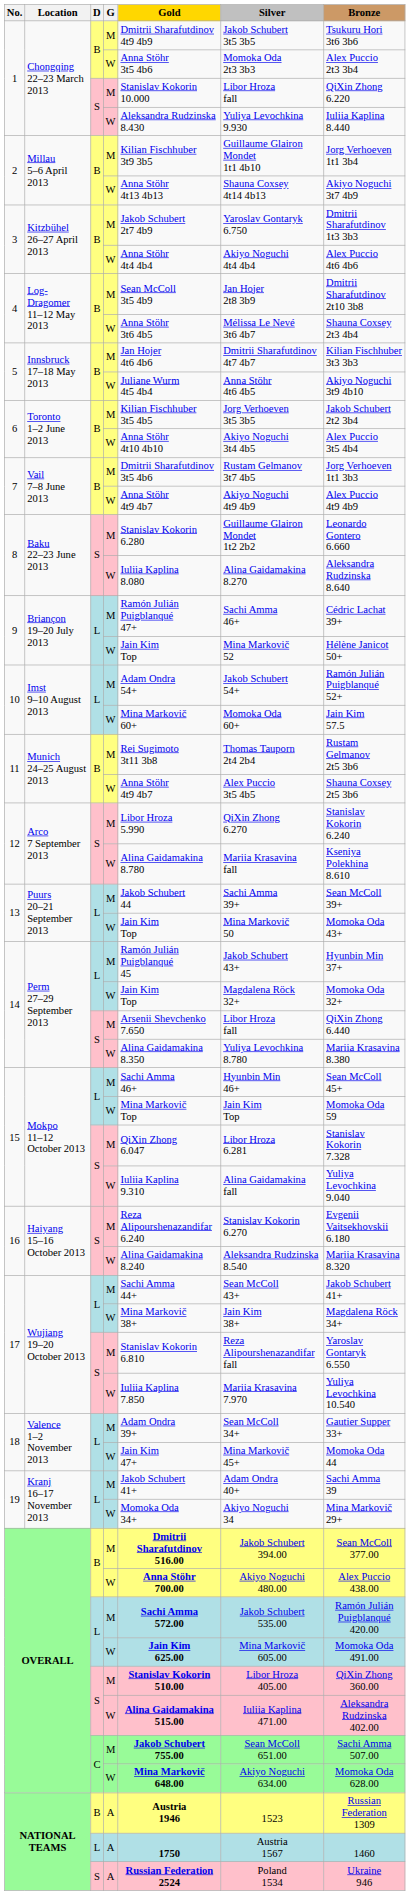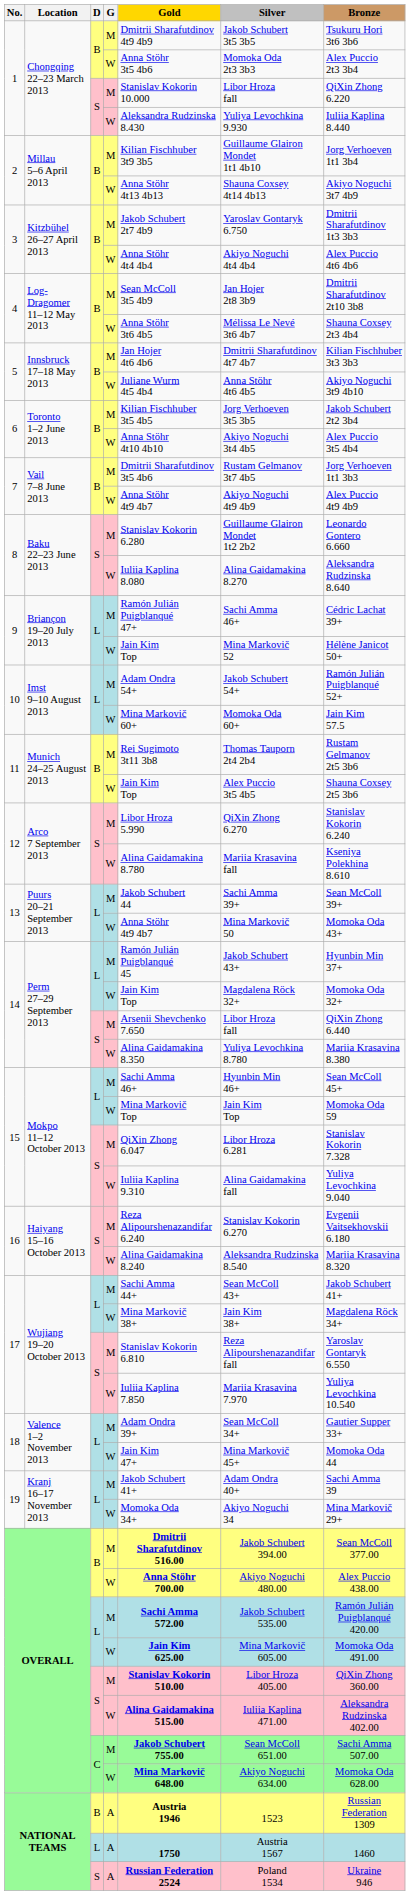(145, 789) Anna Stöhr 4t9 4b7 -> (140, 789) Jain Kim Top
(140, 927) Jain Kim Top -> (145, 927) Anna Stöhr 4t9 4b7
